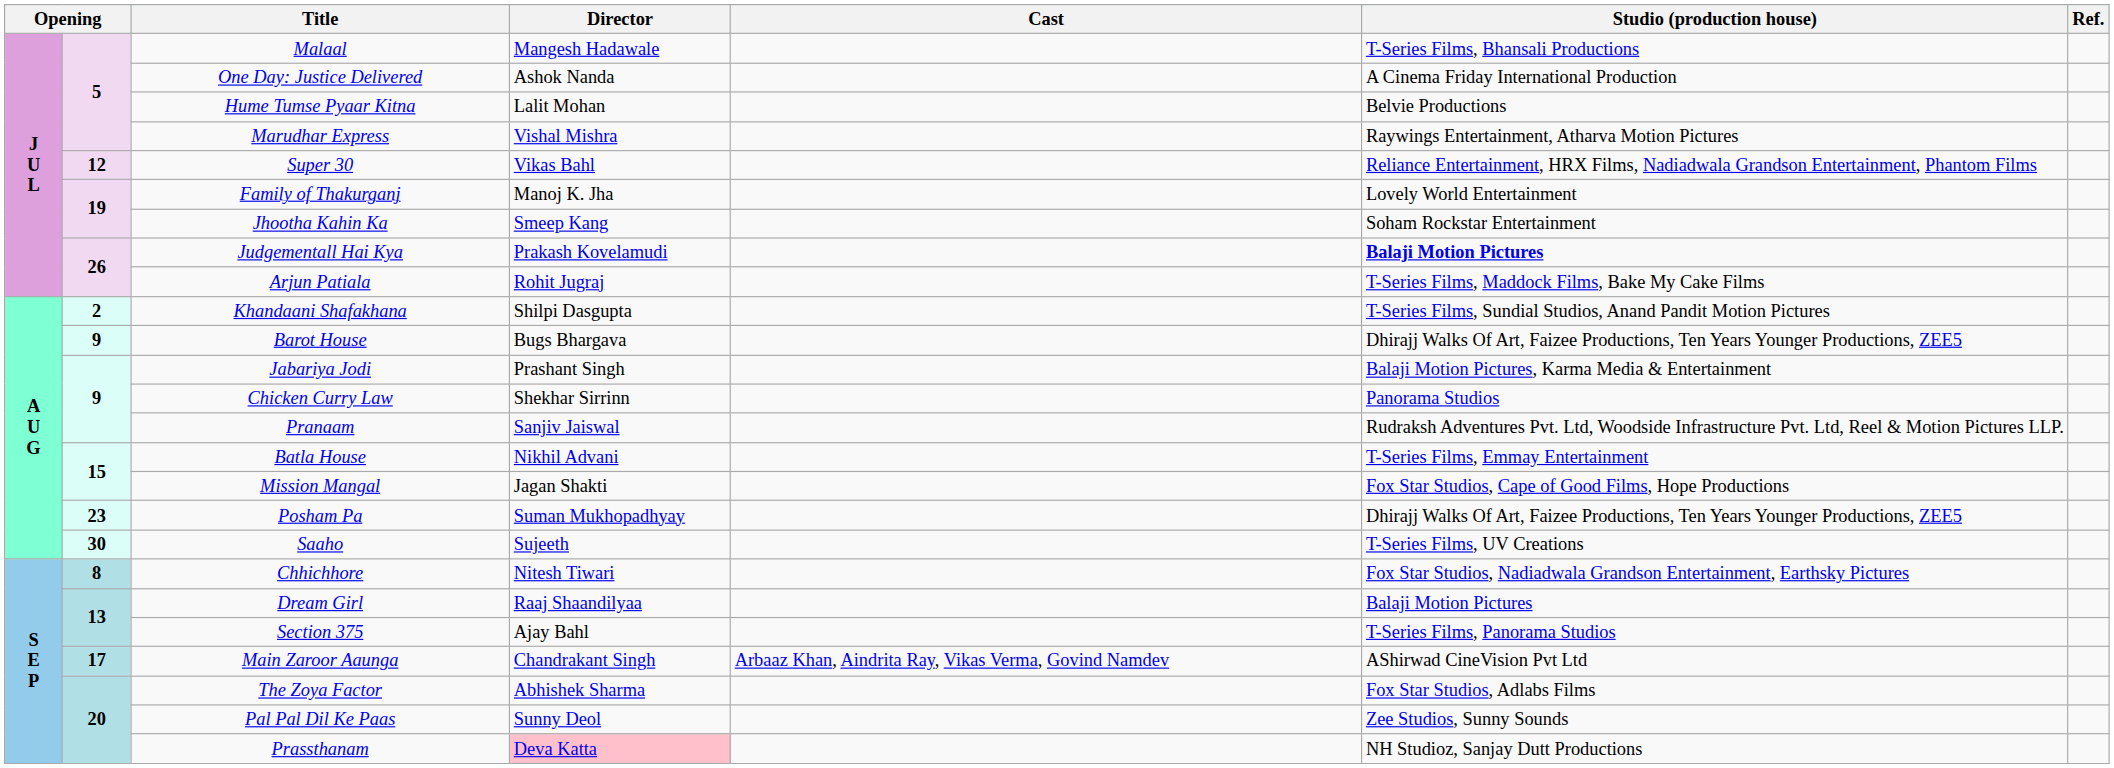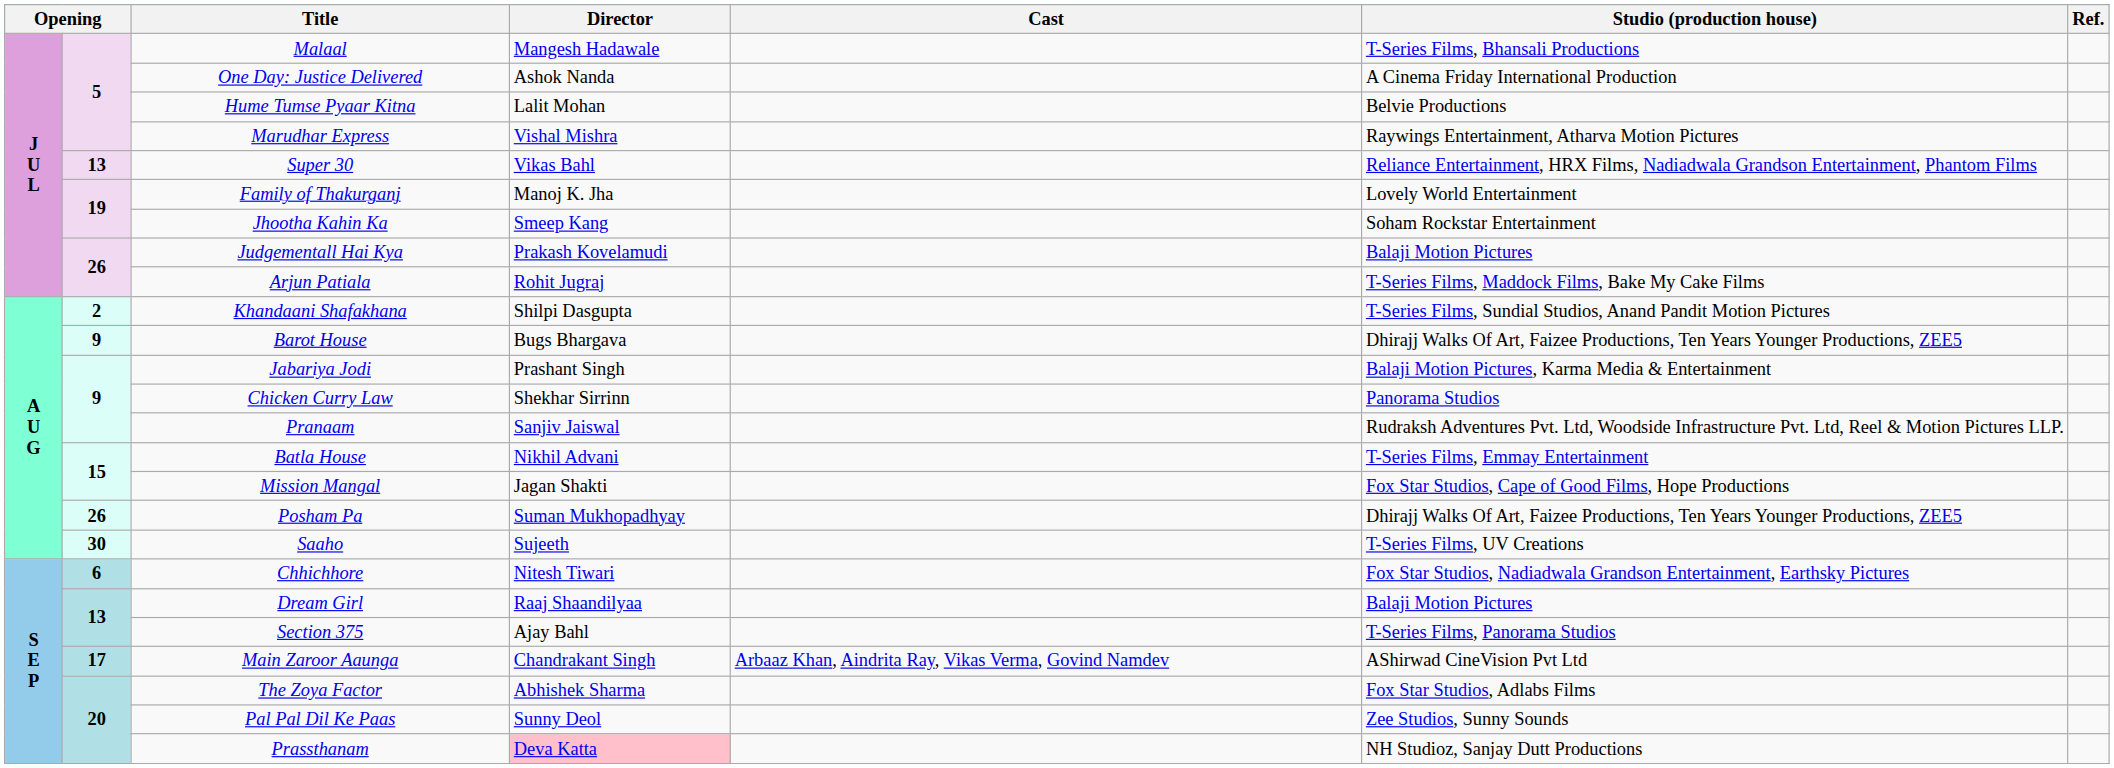(97, 164) 12 -> (97, 164) 13
(1455, 252) bold -> (1449, 252) normal
(97, 515) 23 -> (97, 515) 26
(97, 573) 8 -> (97, 573) 6
